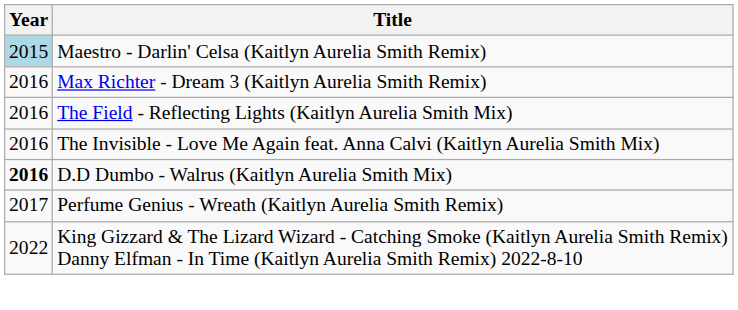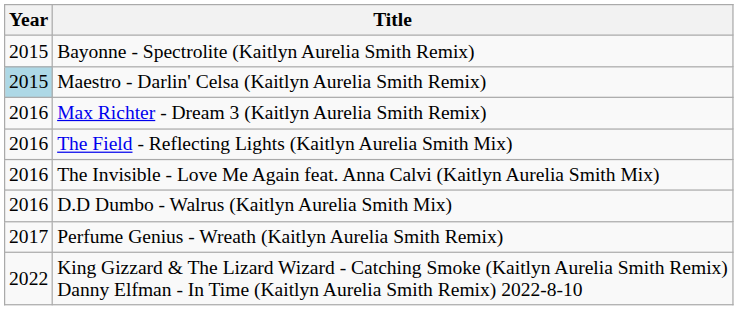+ row: (266, 50)
(29, 174) bold -> (29, 205) normal
